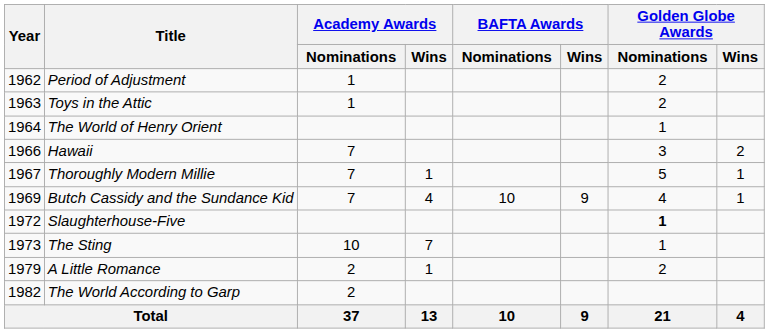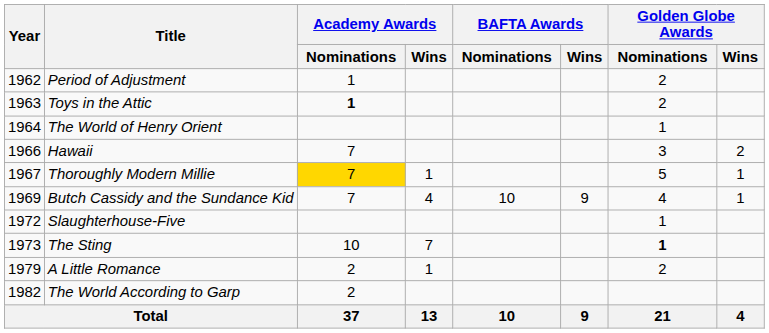(351, 103) normal -> (351, 103) bold
(351, 174) no background -> (351, 174) gold background
(662, 221) bold -> (662, 221) normal
(662, 245) normal -> (662, 245) bold
